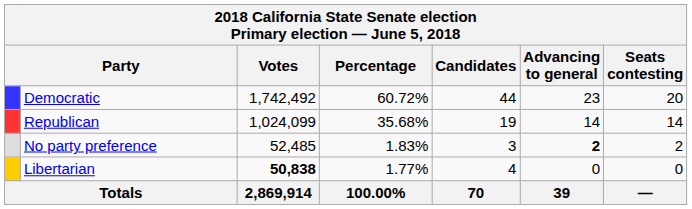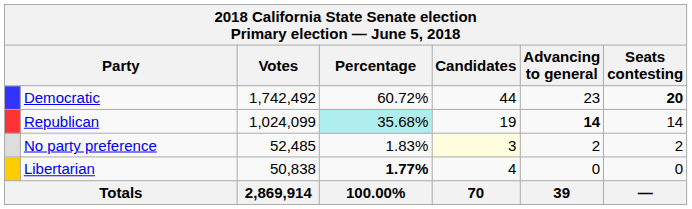(675, 98) normal -> (675, 98) bold
(403, 122) no background -> (403, 122) paleturquoise background
(592, 122) normal -> (592, 122) bold
(512, 146) no background -> (512, 146) lightyellow background
(596, 146) bold -> (596, 146) normal
(293, 169) bold -> (293, 169) normal
(407, 169) normal -> (407, 169) bold
